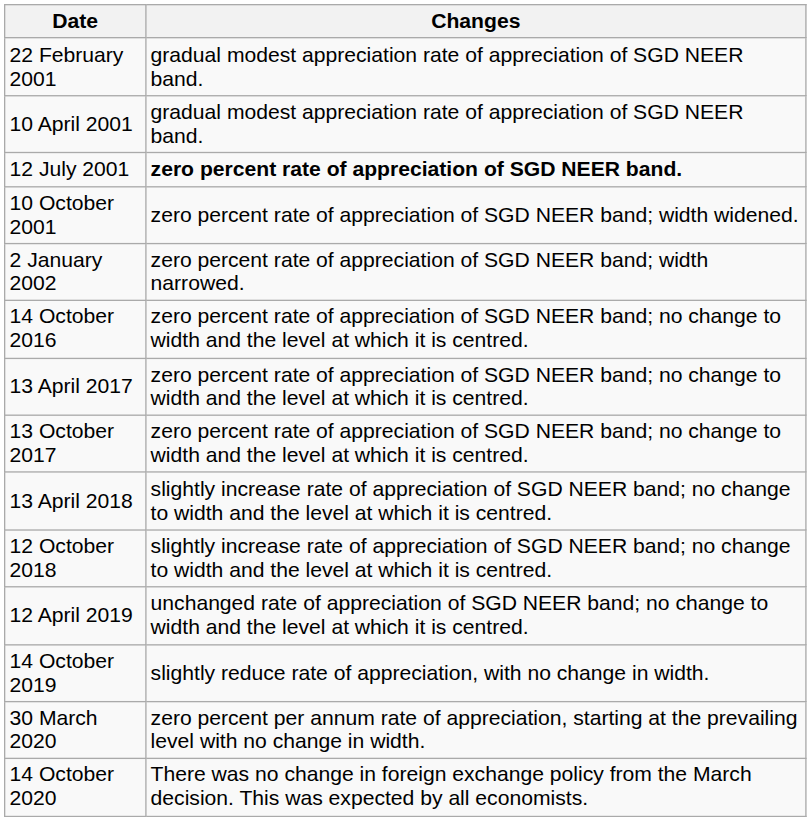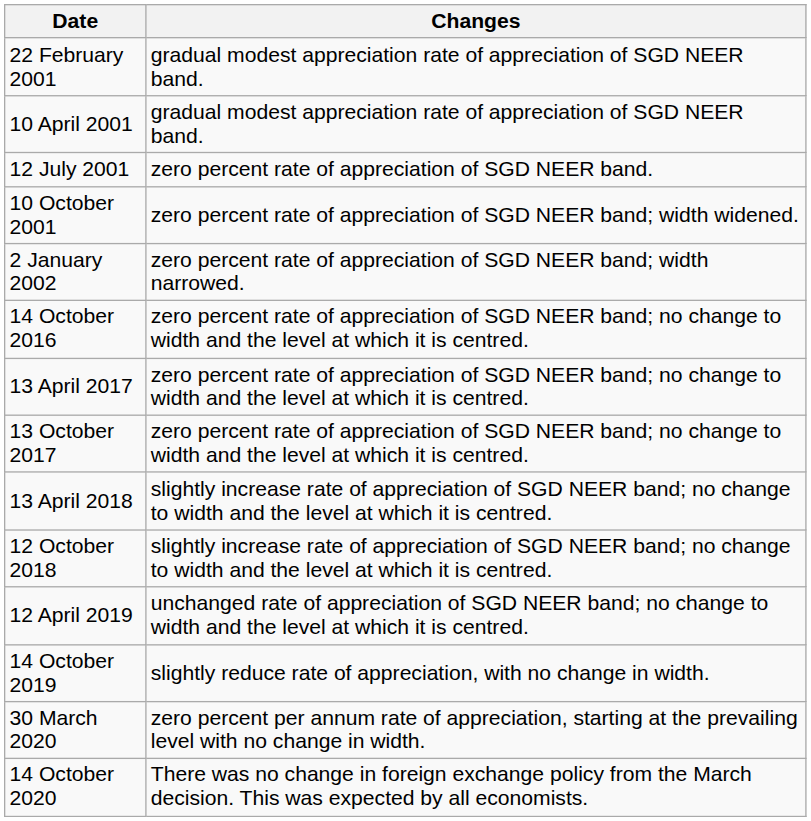(416, 169) bold -> (402, 169) normal
